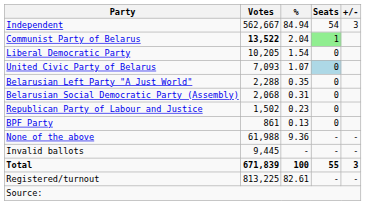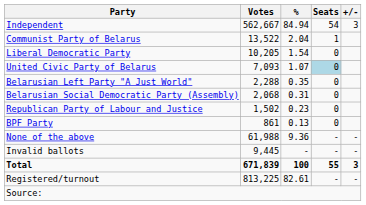(264, 39) bold -> (264, 39) normal
(336, 39) lightgreen background -> (336, 39) no background
